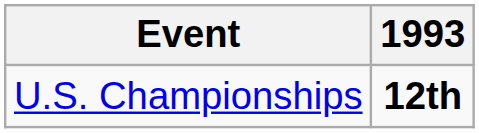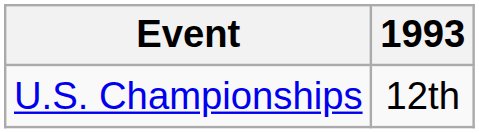(423, 95) bold -> (423, 95) normal
